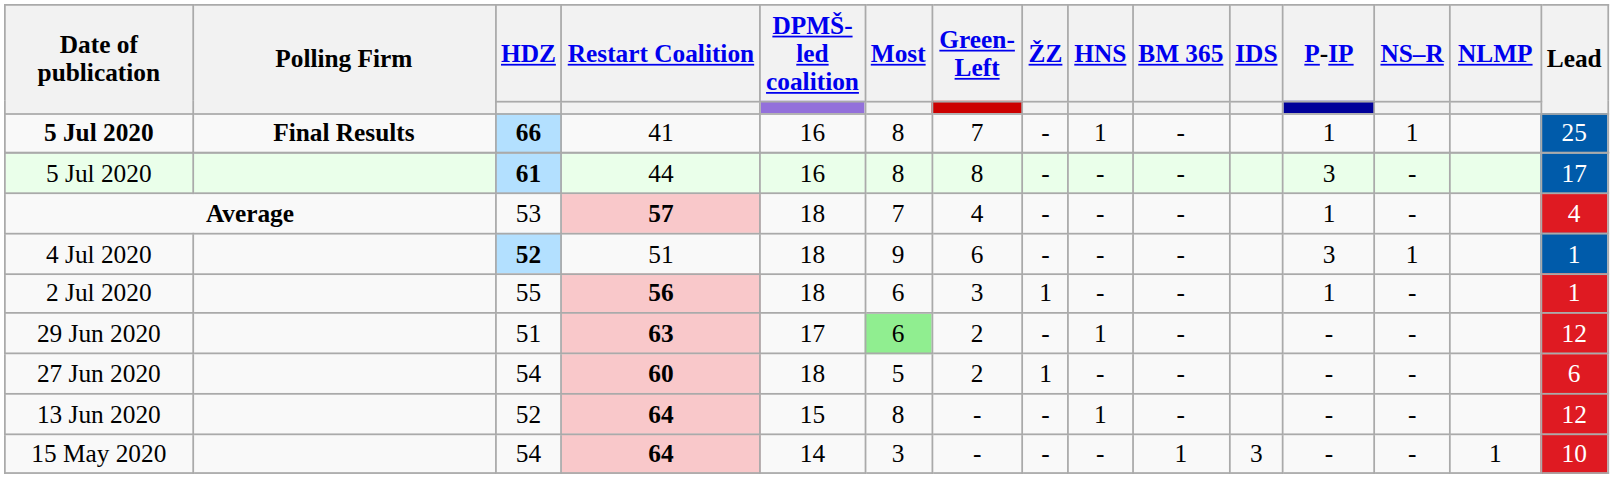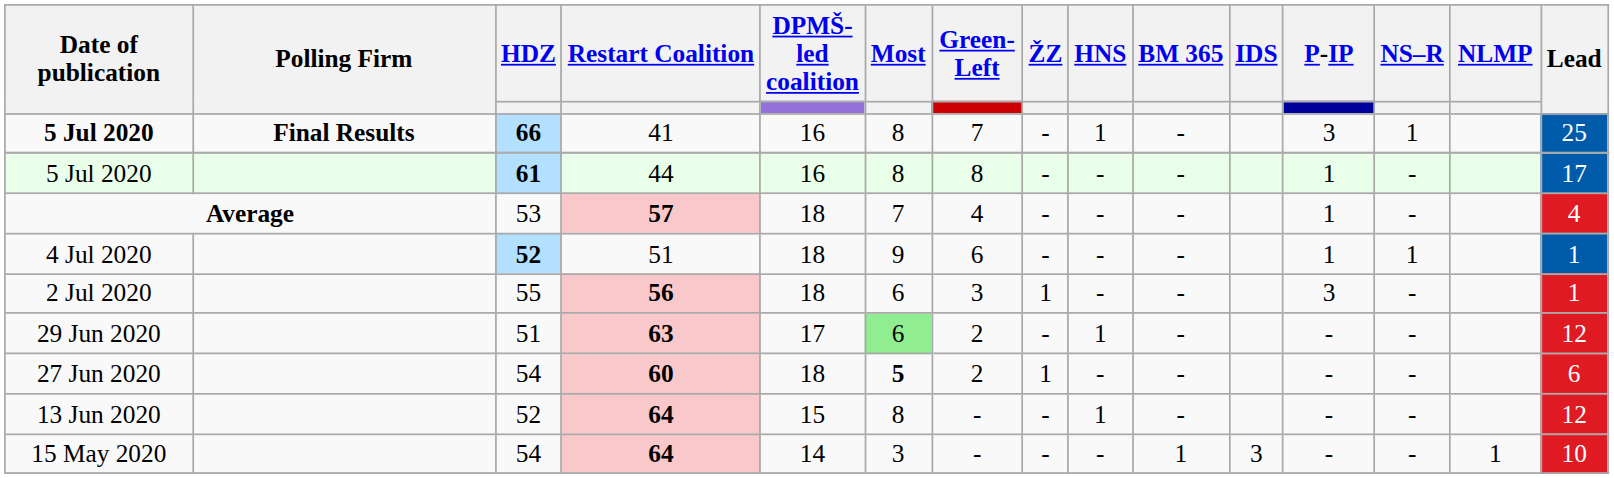(1329, 134) 1 -> (1329, 134) 3
(1329, 174) 3 -> (1329, 174) 1
(1329, 254) 3 -> (1329, 254) 1
(1329, 294) 1 -> (1329, 294) 3
(898, 374) normal -> (898, 374) bold
